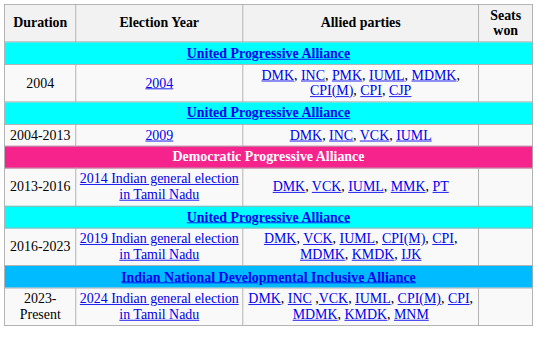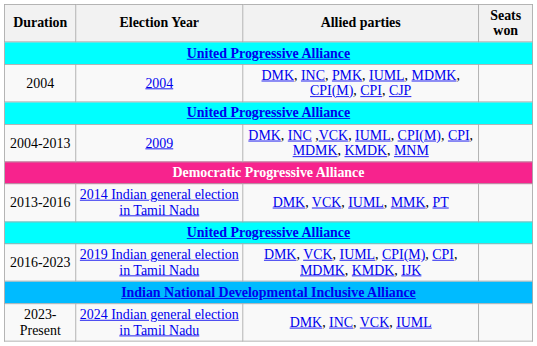(361, 135) DMK, INC, VCK, IUML -> (361, 142) DMK, INC ,VCK, IUML, CPI(M), CPI, MDMK, KMDK, MNM
(361, 306) DMK, INC ,VCK, IUML, CPI(M), CPI, MDMK, KMDK, MNM -> (361, 322) DMK, INC, VCK, IUML
